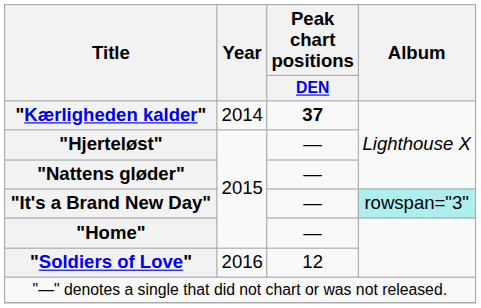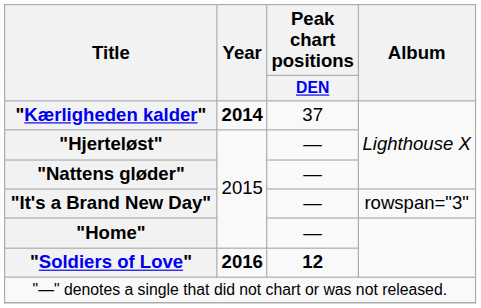(242, 115) normal -> (242, 115) bold
(313, 115) bold -> (313, 115) normal
(417, 203) paleturquoise background -> (417, 203) no background
(242, 262) normal -> (242, 262) bold
(313, 262) normal -> (313, 262) bold
